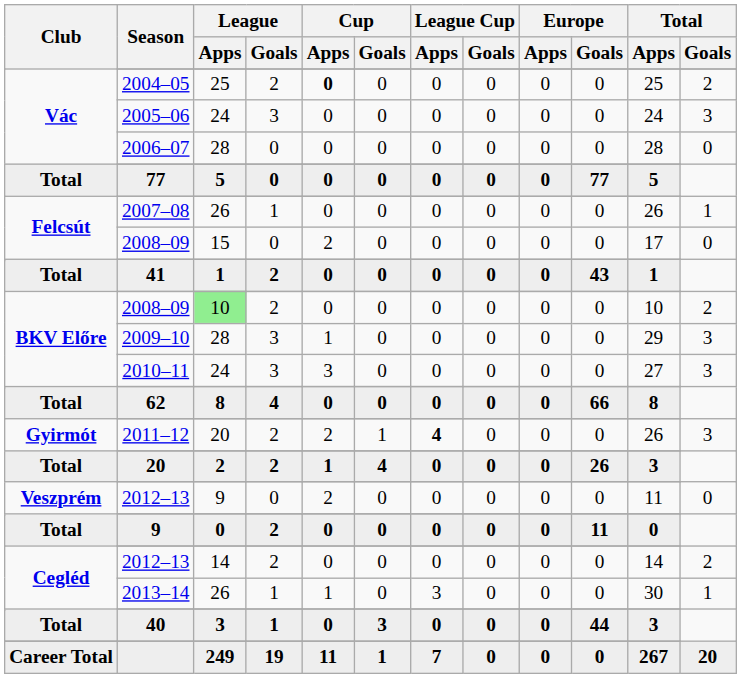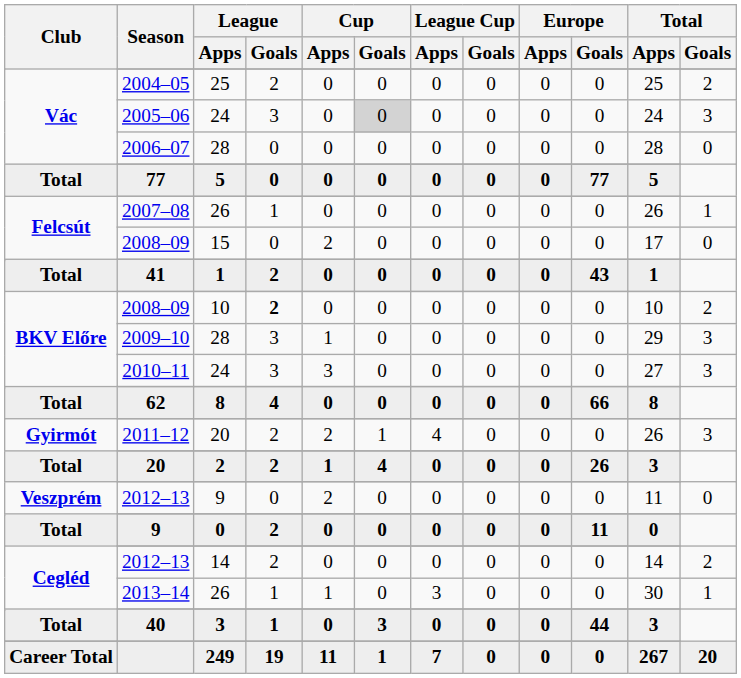(328, 84) bold -> (328, 84) normal
(382, 116) no background -> (382, 116) lightgrey background
(220, 307) lightgreen background -> (220, 307) no background
(274, 307) normal -> (274, 307) bold
(436, 434) bold -> (436, 434) normal
